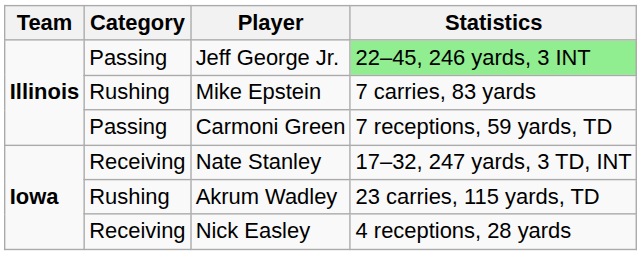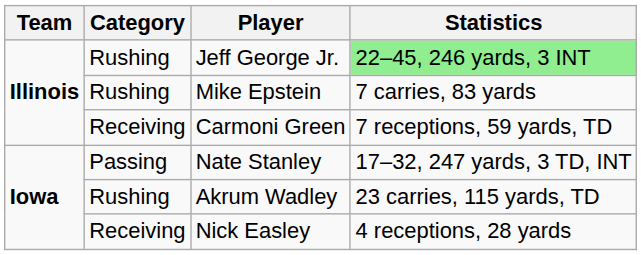(128, 57) Passing -> (129, 57) Rushing
(128, 127) Passing -> (137, 127) Receiving
(137, 161) Receiving -> (128, 161) Passing
